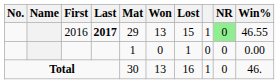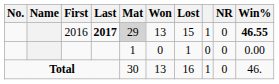(133, 32) no background -> (133, 32) lightgrey background
(224, 32) lightgreen background -> (224, 32) no background
(255, 32) normal -> (255, 32) bold
